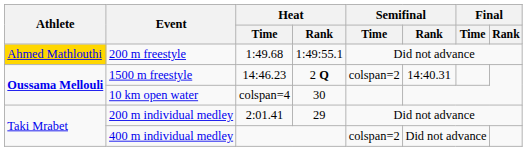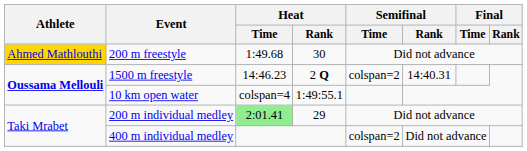(319, 54) 1:49:55.1 -> (319, 54) 30
(319, 95) 30 -> (319, 95) 1:49:55.1
(264, 116) no background -> (264, 116) lightgreen background
